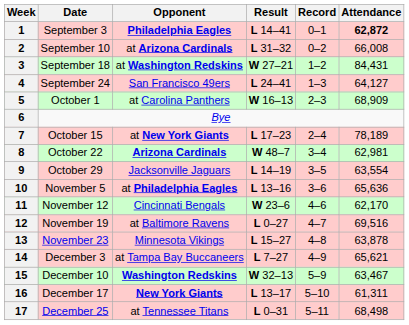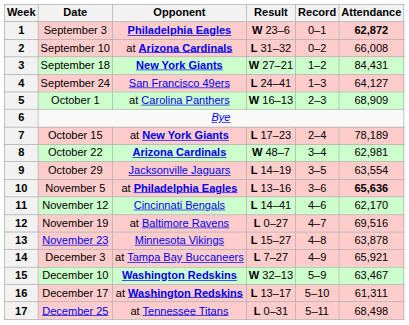(271, 30) L 14–41 -> (271, 30) W 23–6
(179, 65) at Washington Redskins -> (179, 65) New York Giants
(371, 188) normal -> (371, 188) bold
(271, 205) W 23–6 -> (271, 205) L 14–41
(371, 258) 65,621 -> (371, 258) 65,921
(179, 293) New York Giants -> (179, 293) at Washington Redskins
